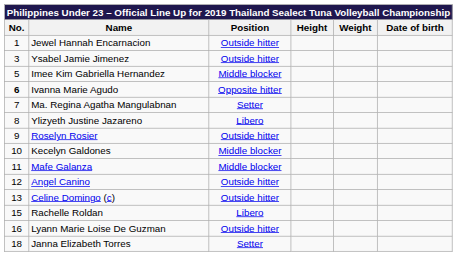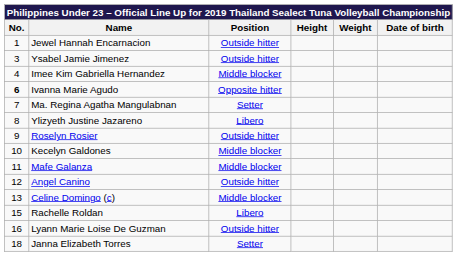(17, 73) 5 -> (17, 73) 4
(250, 197) Outside hitter -> (250, 197) Middle blocker
